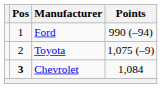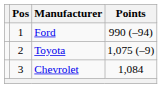(21, 69) bold -> (21, 69) normal
